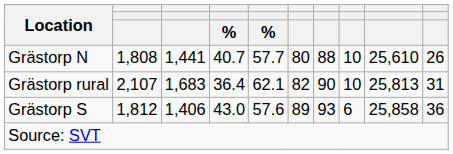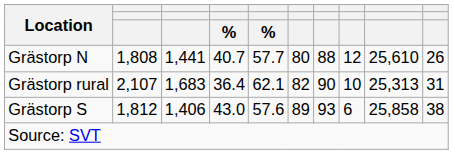(352, 58) 10 -> (352, 58) 12
(394, 84) 25,813 -> (394, 84) 25,313
(435, 110) 36 -> (435, 110) 38
